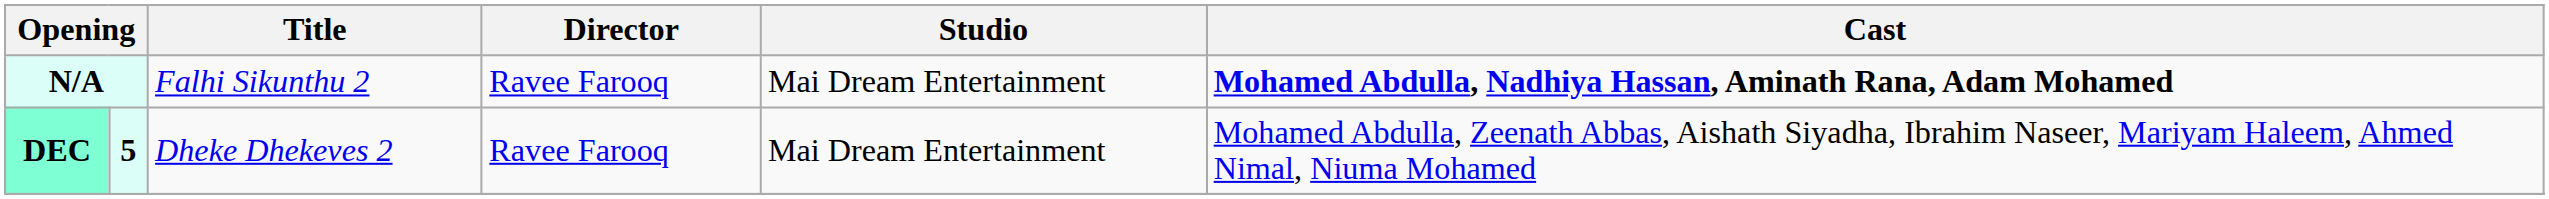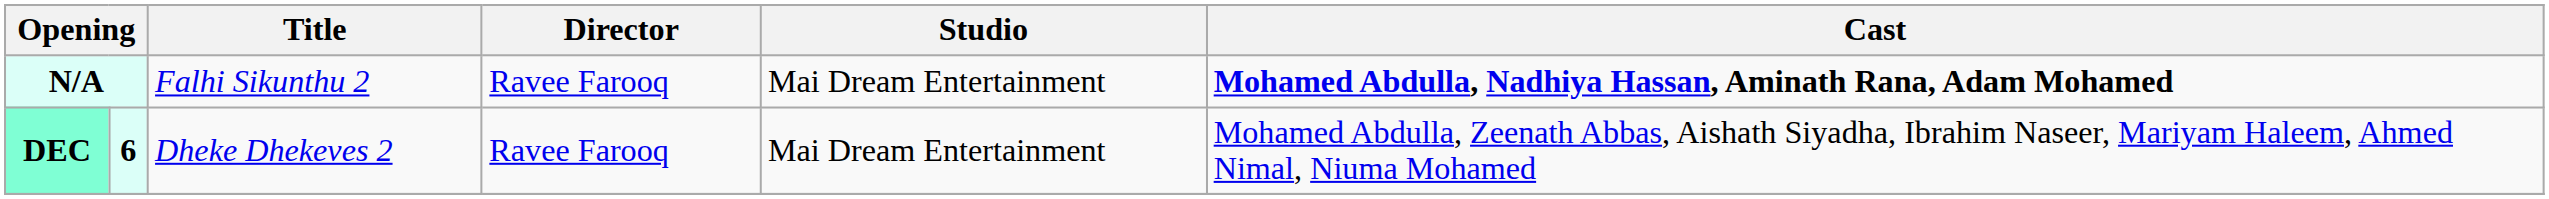(128, 150) 5 -> (128, 150) 6
